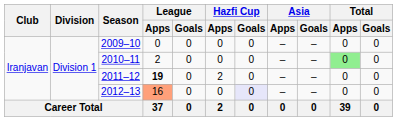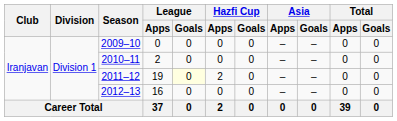(345, 60) lightgreen background -> (345, 60) no background
(158, 76) bold -> (158, 76) normal
(189, 76) no background -> (189, 76) lightyellow background
(158, 92) lightsalmon background -> (158, 92) no background
(251, 92) lavender background -> (251, 92) no background
